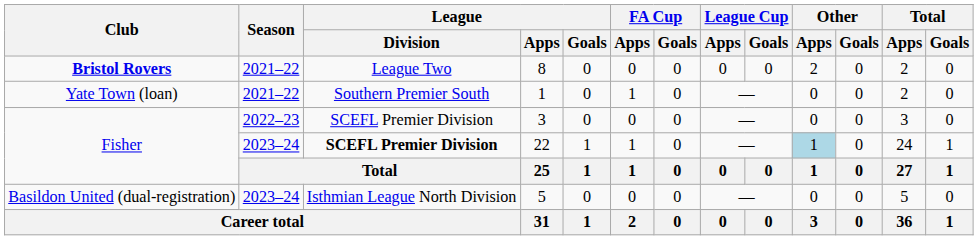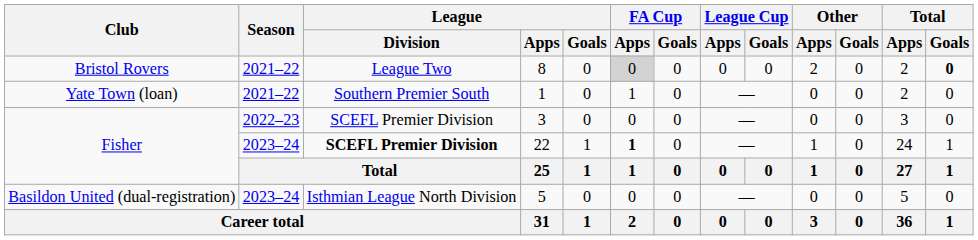(122, 68) bold -> (122, 68) normal
(632, 68) no background -> (632, 68) lightgrey background
(949, 68) normal -> (949, 68) bold
(632, 145) normal -> (632, 145) bold
(814, 145) lightblue background -> (814, 145) no background
